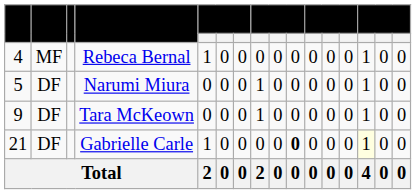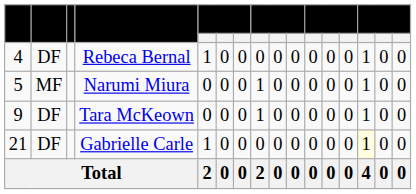(49, 56) MF -> (49, 56) DF
(49, 85) DF -> (49, 85) MF
(295, 144) bold -> (295, 144) normal
